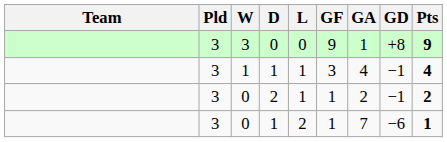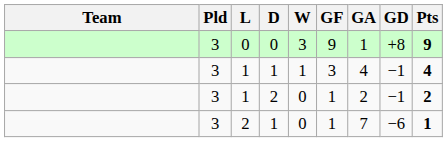columns swapped: (245, 17) <-> (302, 17)
